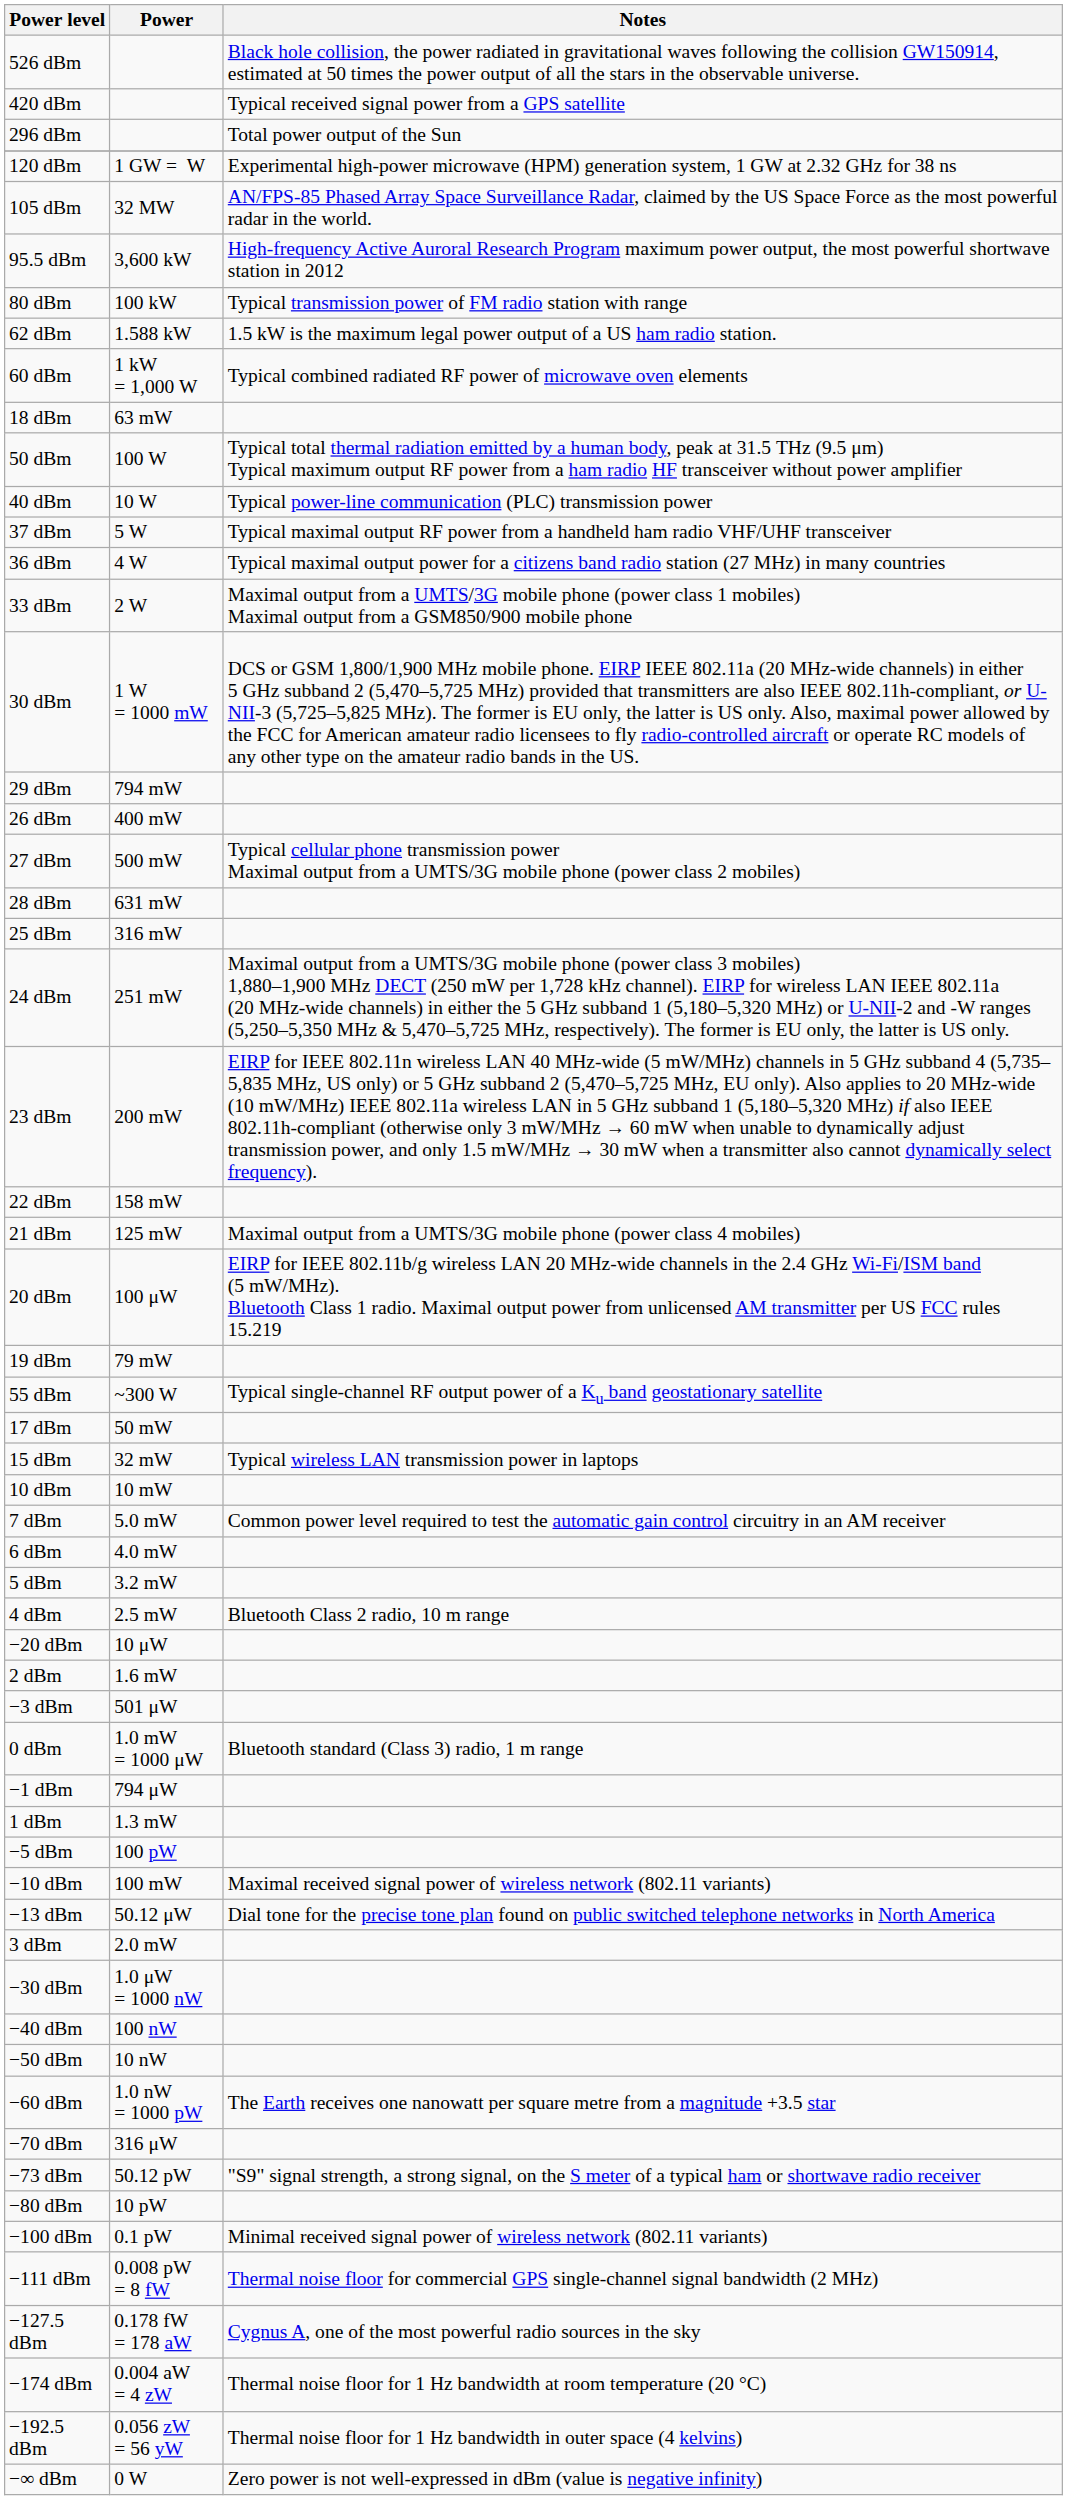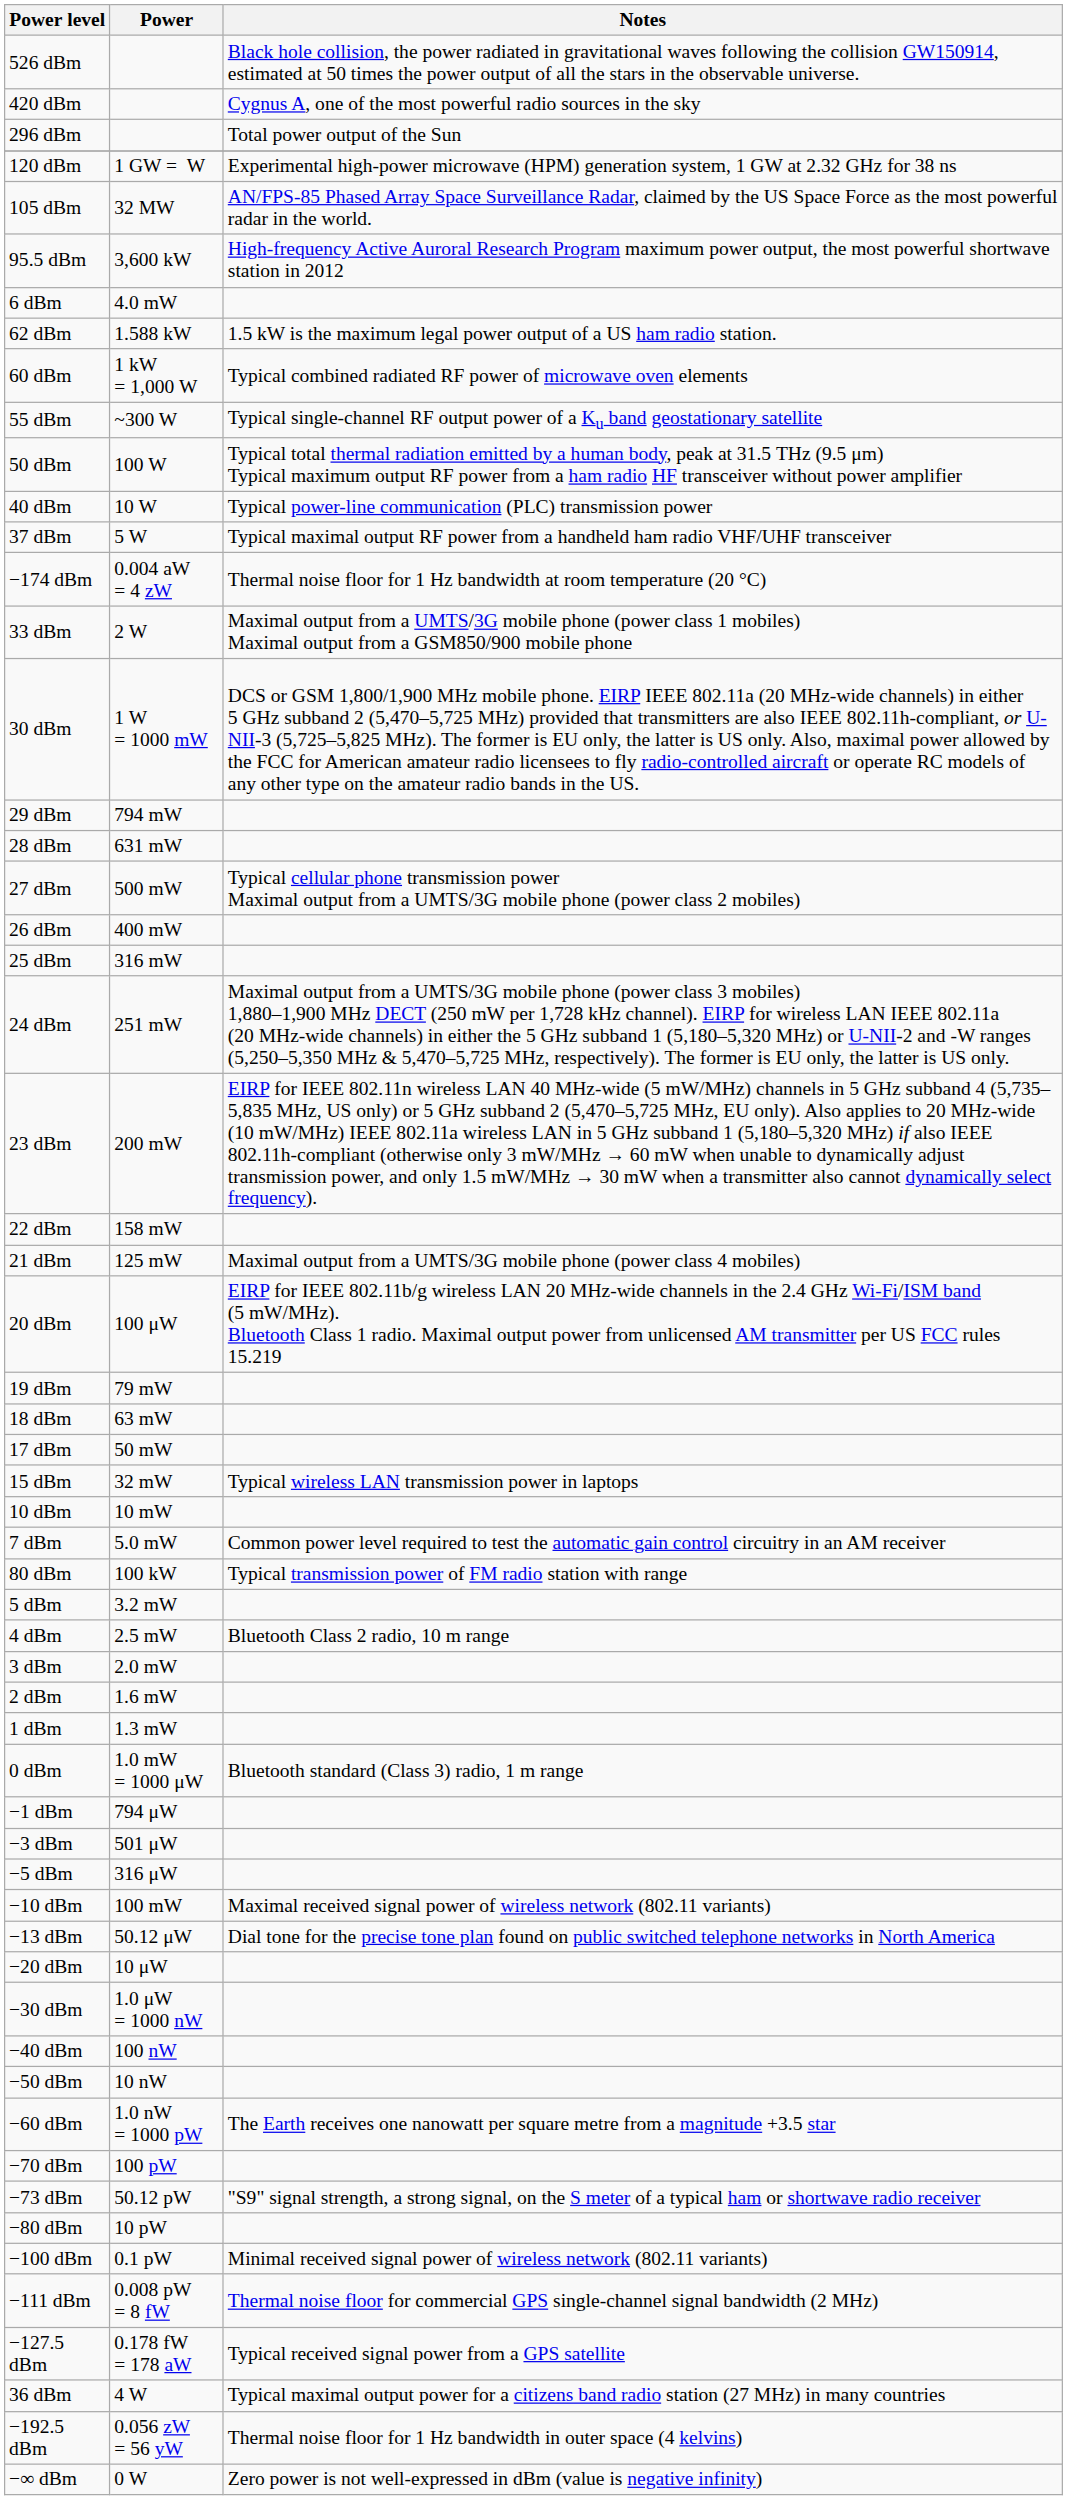(426, 103) Typical received signal power from a GPS satellite -> (464, 103) Cygnus A, one of the most powerful radio sources in the sky
rows swapped: (40, 302) <-> (35, 1551)
rows swapped: (40, 1394) <-> (40, 417)
rows swapped: (40, 563) <-> (51, 2384)
rows swapped: (40, 902) <-> (40, 818)
rows swapped: (35, 1945) <-> (46, 1644)
rows swapped: (35, 1821) <-> (41, 1706)
(146, 1852) 100 pW -> (146, 1874) 316 μW
(146, 2143) 316 μW -> (146, 2165) 100 pW
(464, 2331) Cygnus A, one of the most powerful radio sources in the sky -> (426, 2353) Typical received signal power from a GPS satellite
